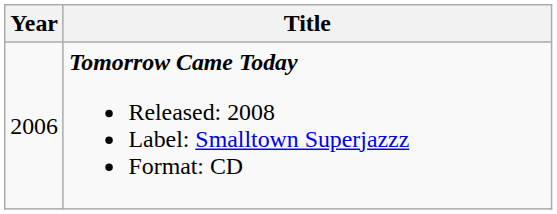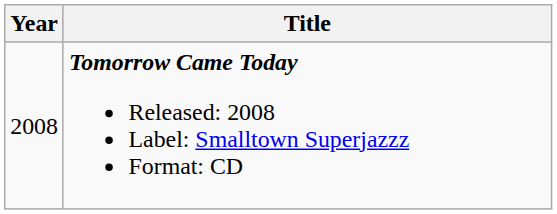(34, 125) 2006 -> (34, 125) 2008
